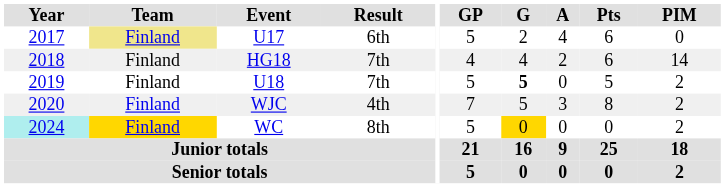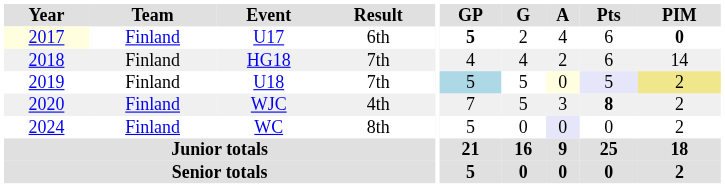(46, 37) no background -> (46, 37) lightyellow background
(153, 37) khaki background -> (153, 37) no background
(470, 37) normal -> (470, 37) bold
(679, 37) normal -> (679, 37) bold
(470, 82) no background -> (470, 82) lightblue background
(523, 82) bold -> (523, 82) normal
(563, 82) no background -> (563, 82) lightyellow background
(609, 82) no background -> (609, 82) lavender background
(679, 82) no background -> (679, 82) khaki background
(609, 104) normal -> (609, 104) bold
(46, 127) paleturquoise background -> (46, 127) no background
(153, 127) gold background -> (153, 127) no background
(523, 127) gold background -> (523, 127) no background
(563, 127) no background -> (563, 127) lavender background
